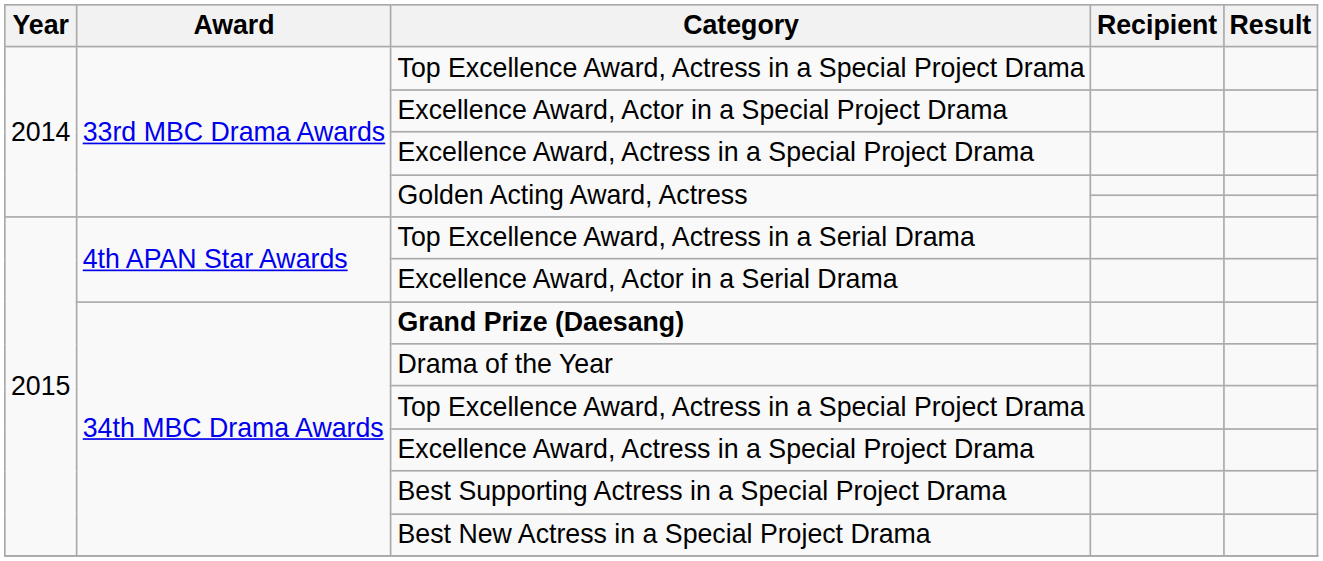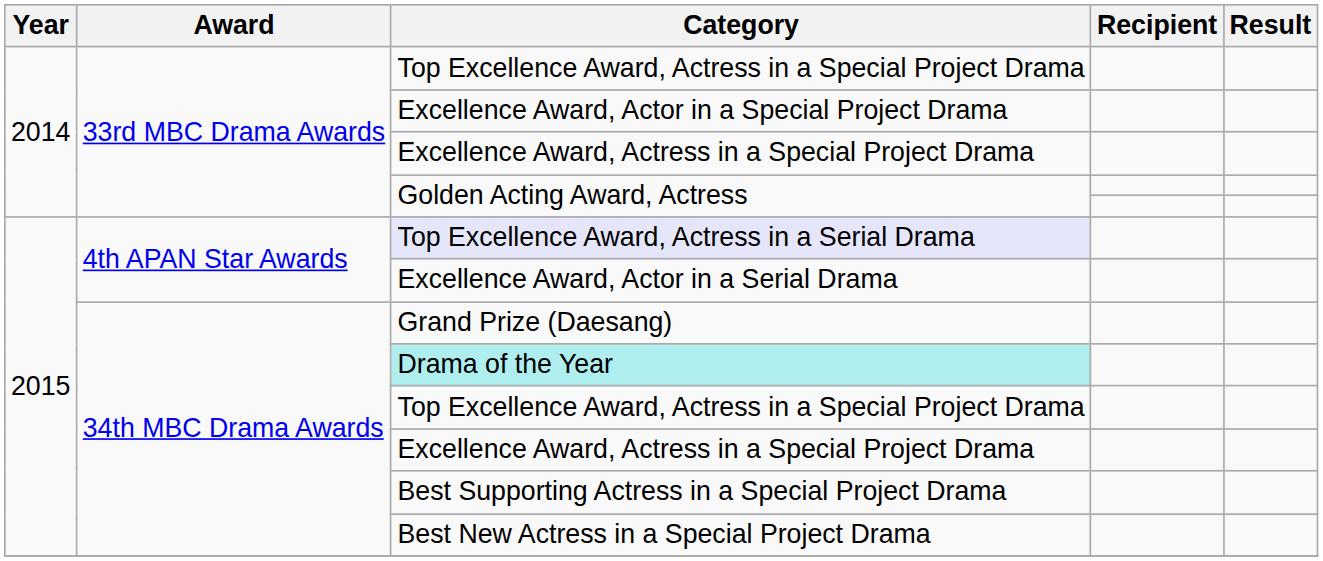(686, 237) no background -> (686, 237) lavender background
(541, 322) bold -> (535, 322) normal
(505, 364) no background -> (505, 364) paleturquoise background
